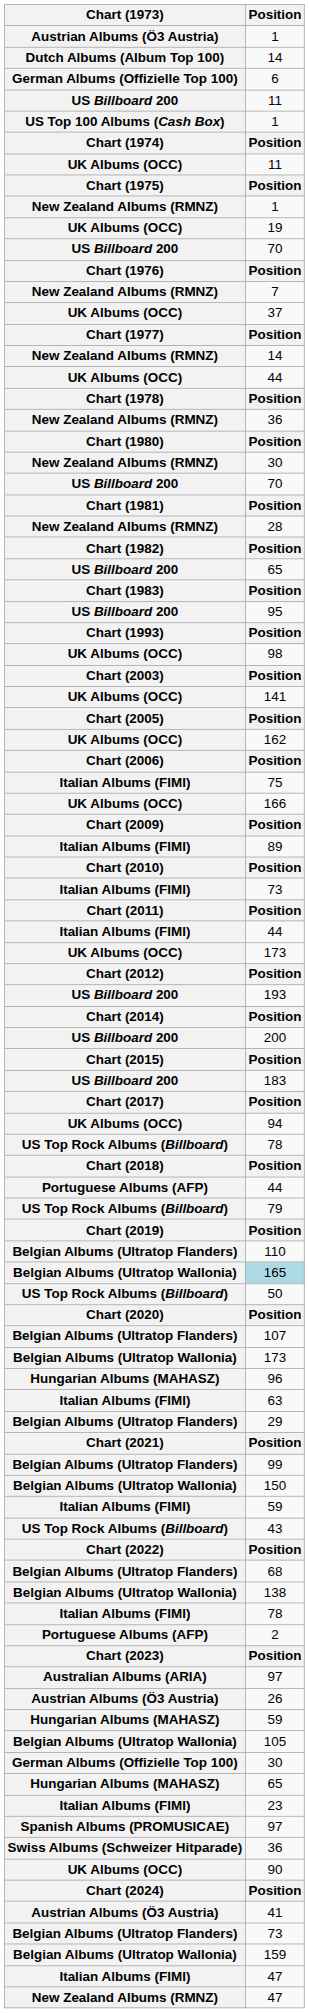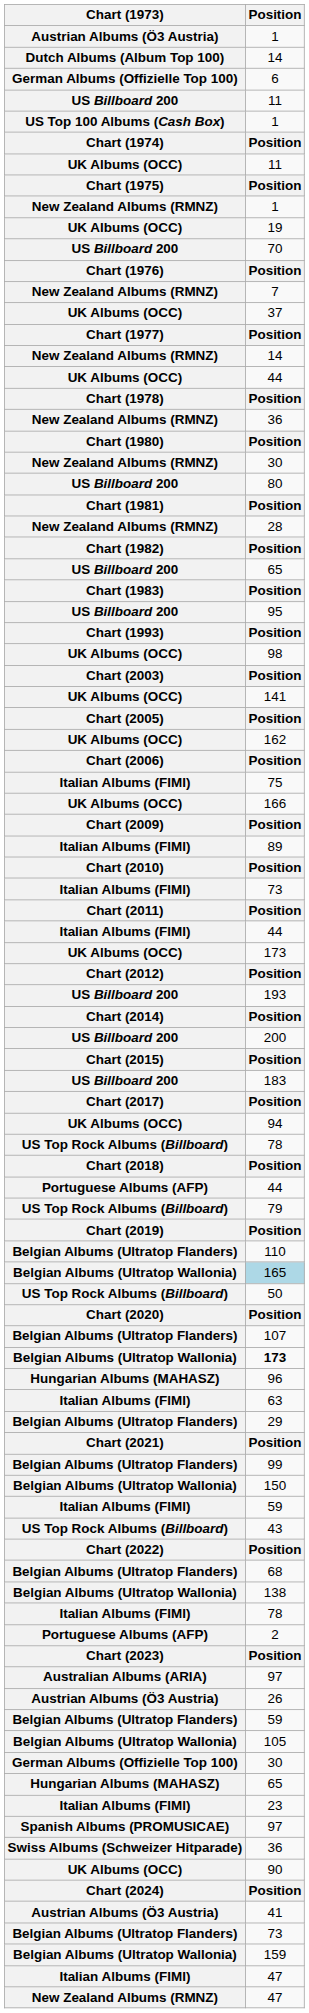(275, 484) 70 -> (275, 484) 80
(275, 1358) normal -> (275, 1358) bold
(125, 1720) Hungarian Albums (MAHASZ) -> (125, 1720) Belgian Albums (Ultratop Flanders)
